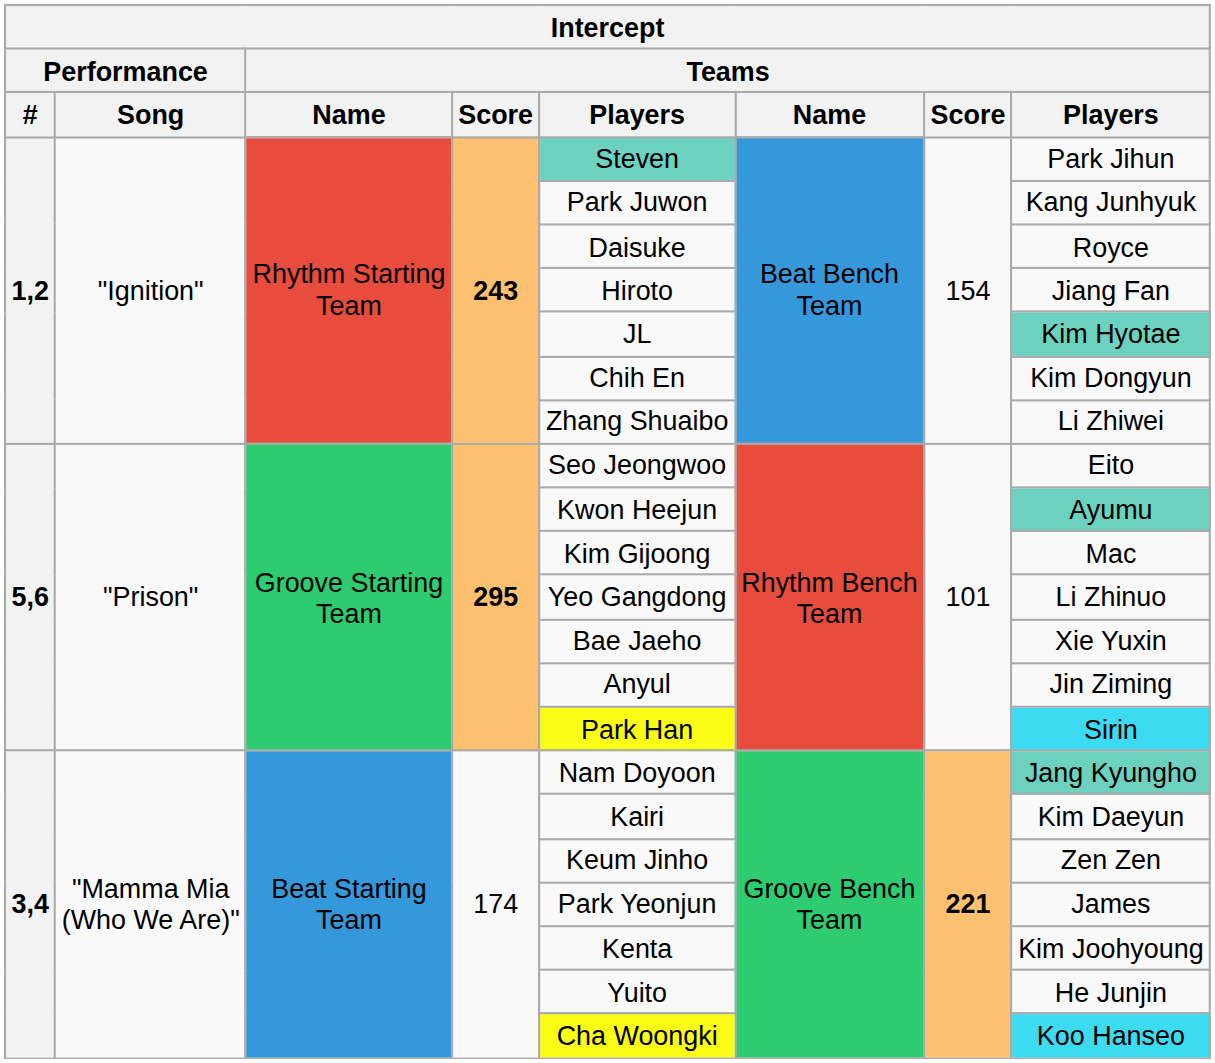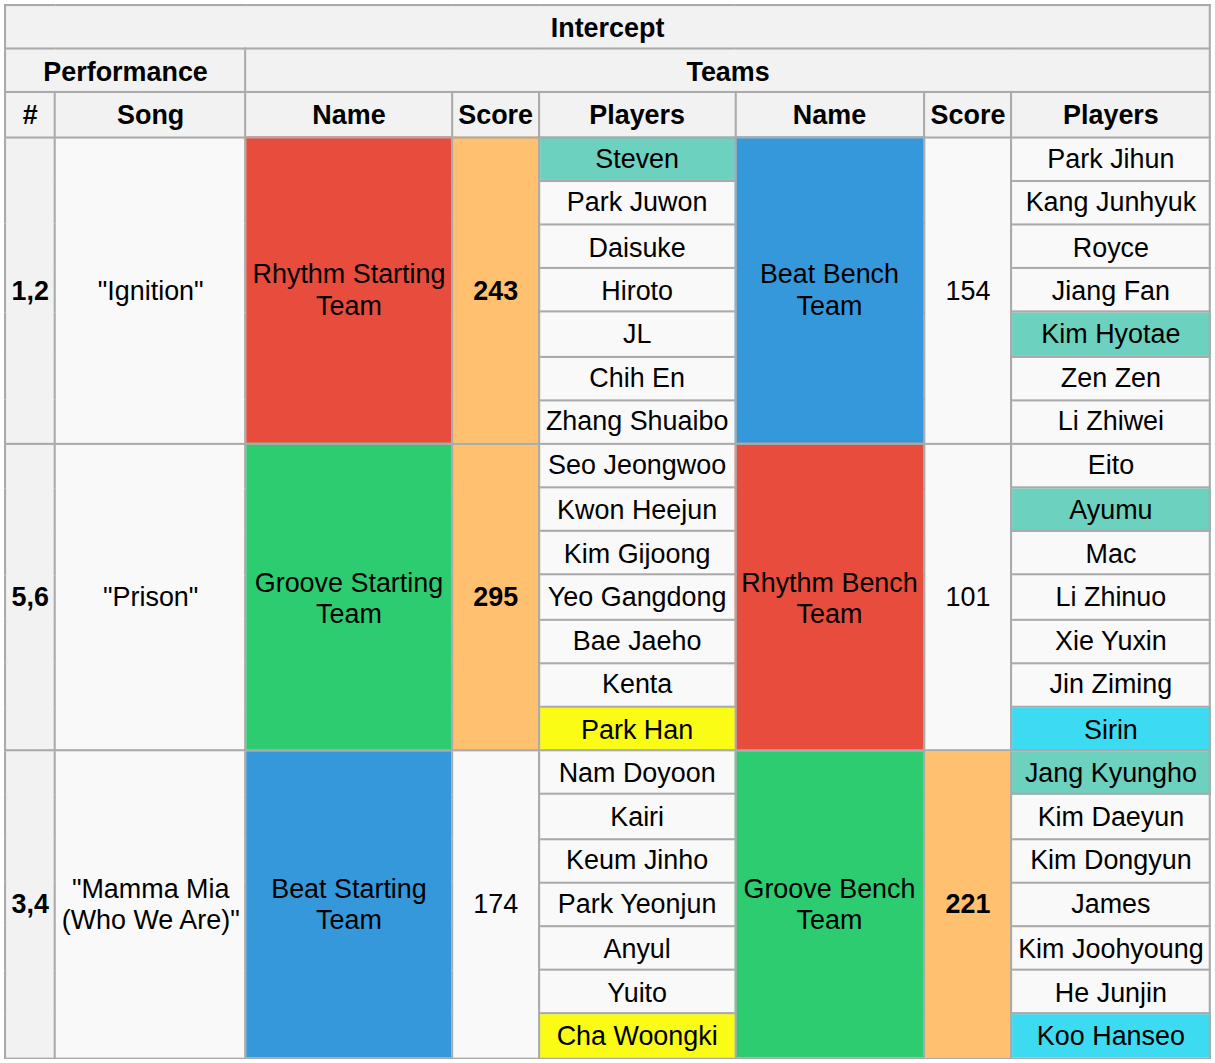(1111, 378) Kim Dongyun -> (1111, 378) Zen Zen
(637, 685) Anyul -> (637, 685) Kenta
(1111, 860) Zen Zen -> (1111, 860) Kim Dongyun
(637, 948) Kenta -> (637, 948) Anyul
